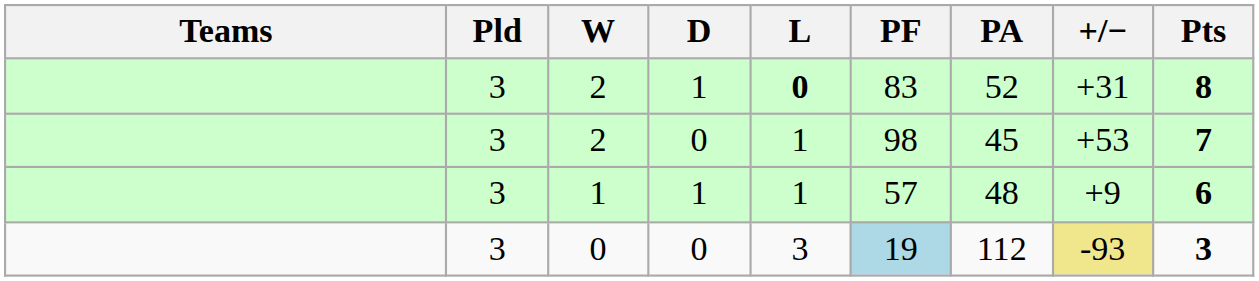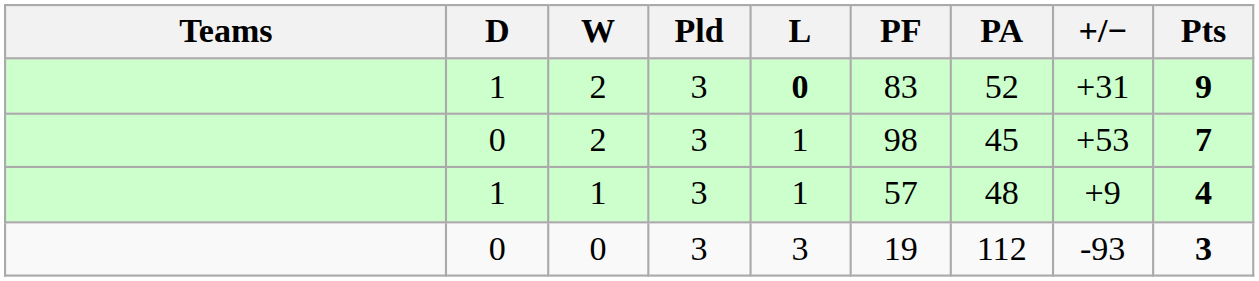columns swapped: (497, 31) <-> (699, 31)
(1204, 85) 8 -> (1204, 85) 9
(1204, 193) 6 -> (1204, 193) 4
(901, 247) lightblue background -> (901, 247) no background
(1103, 247) khaki background -> (1103, 247) no background
